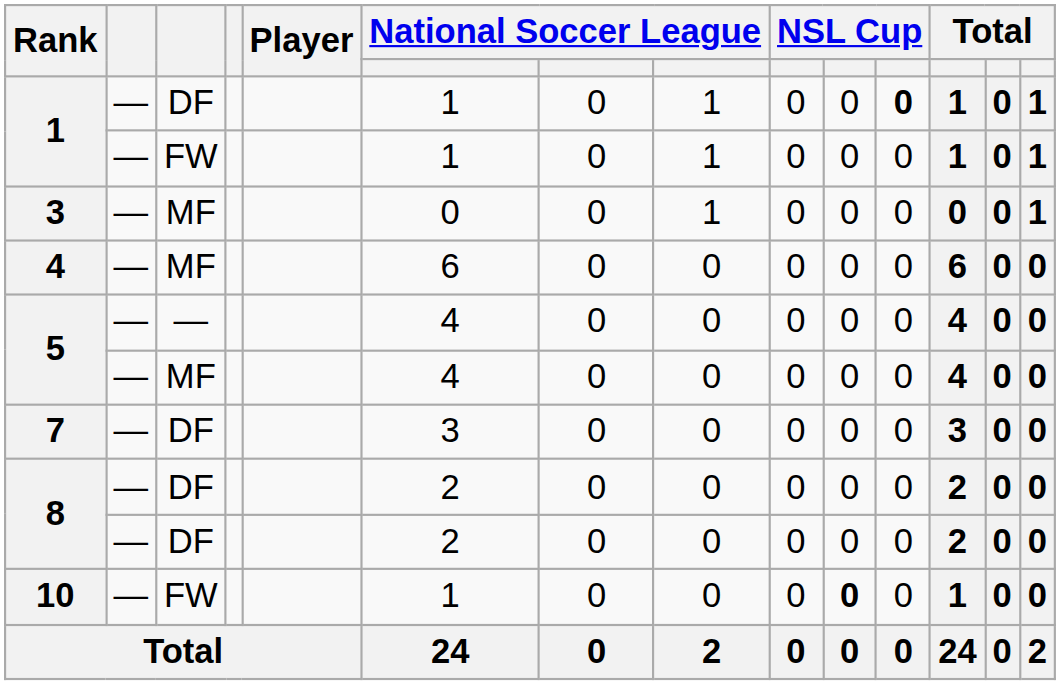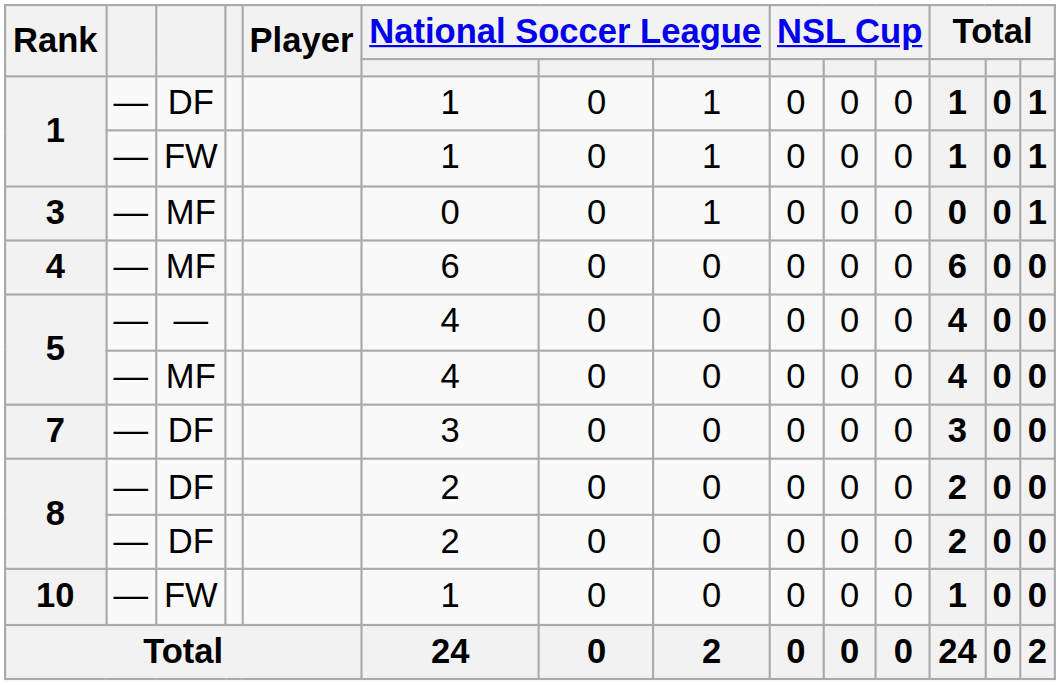(903, 102) bold -> (903, 102) normal
(850, 595) bold -> (850, 595) normal
